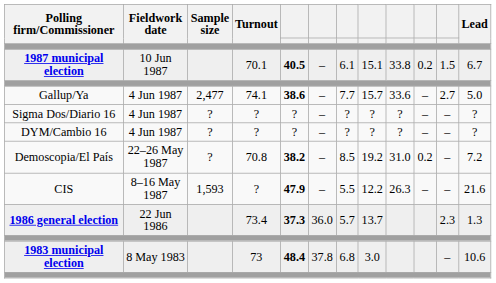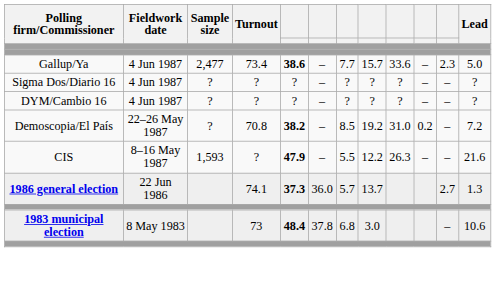- row: (64, 65)
(256, 95) 74.1 -> (256, 64) 73.4
(447, 95) 2.7 -> (447, 64) 2.3
(256, 219) 73.4 -> (256, 188) 74.1
(447, 219) 2.3 -> (447, 188) 2.7
